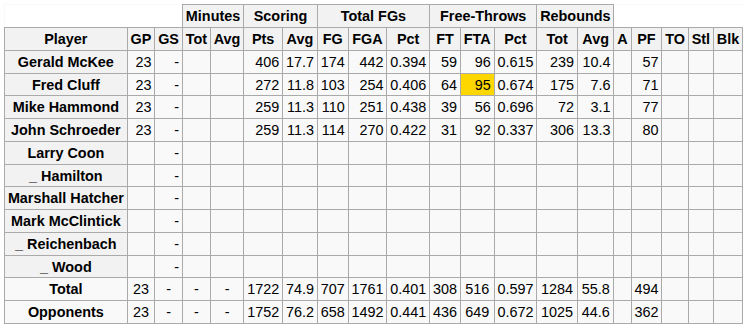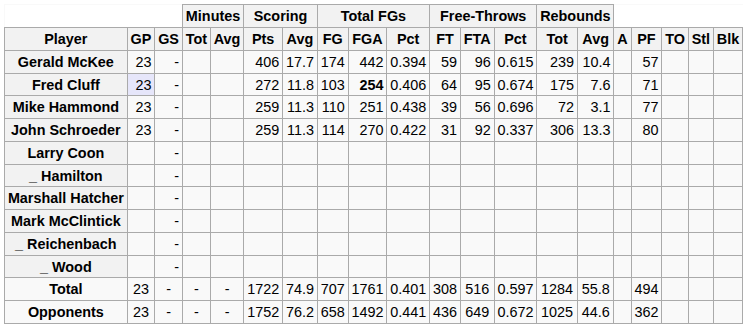(143, 85) no background -> (143, 85) lavender background
(371, 85) normal -> (371, 85) bold
(483, 85) gold background -> (483, 85) no background
